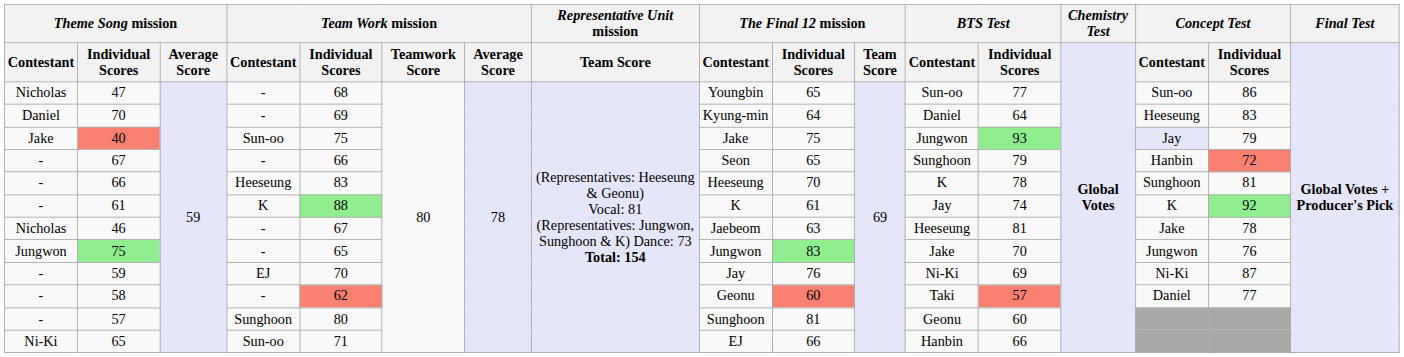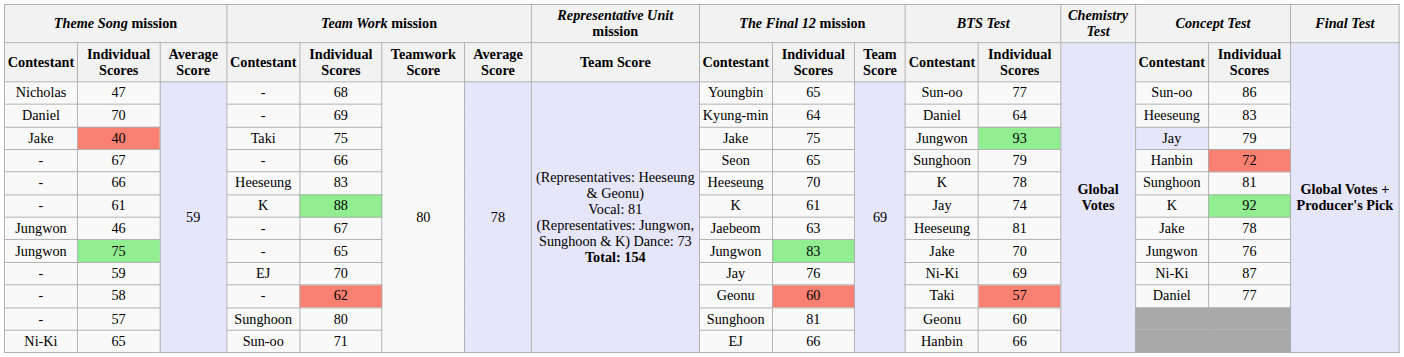(263, 138) Sun-oo -> (263, 138) Taki
(41, 228) Nicholas -> (41, 228) Jungwon
